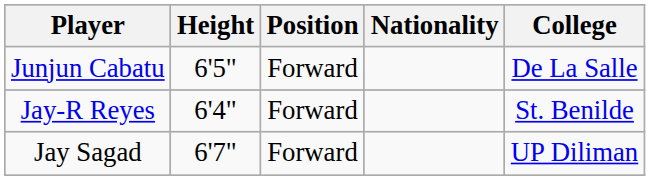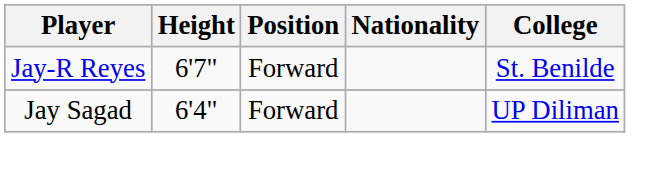- row: (88, 68)
(216, 110) 6'4" -> (196, 68) 6'7"
(216, 152) 6'7" -> (196, 110) 6'4"
